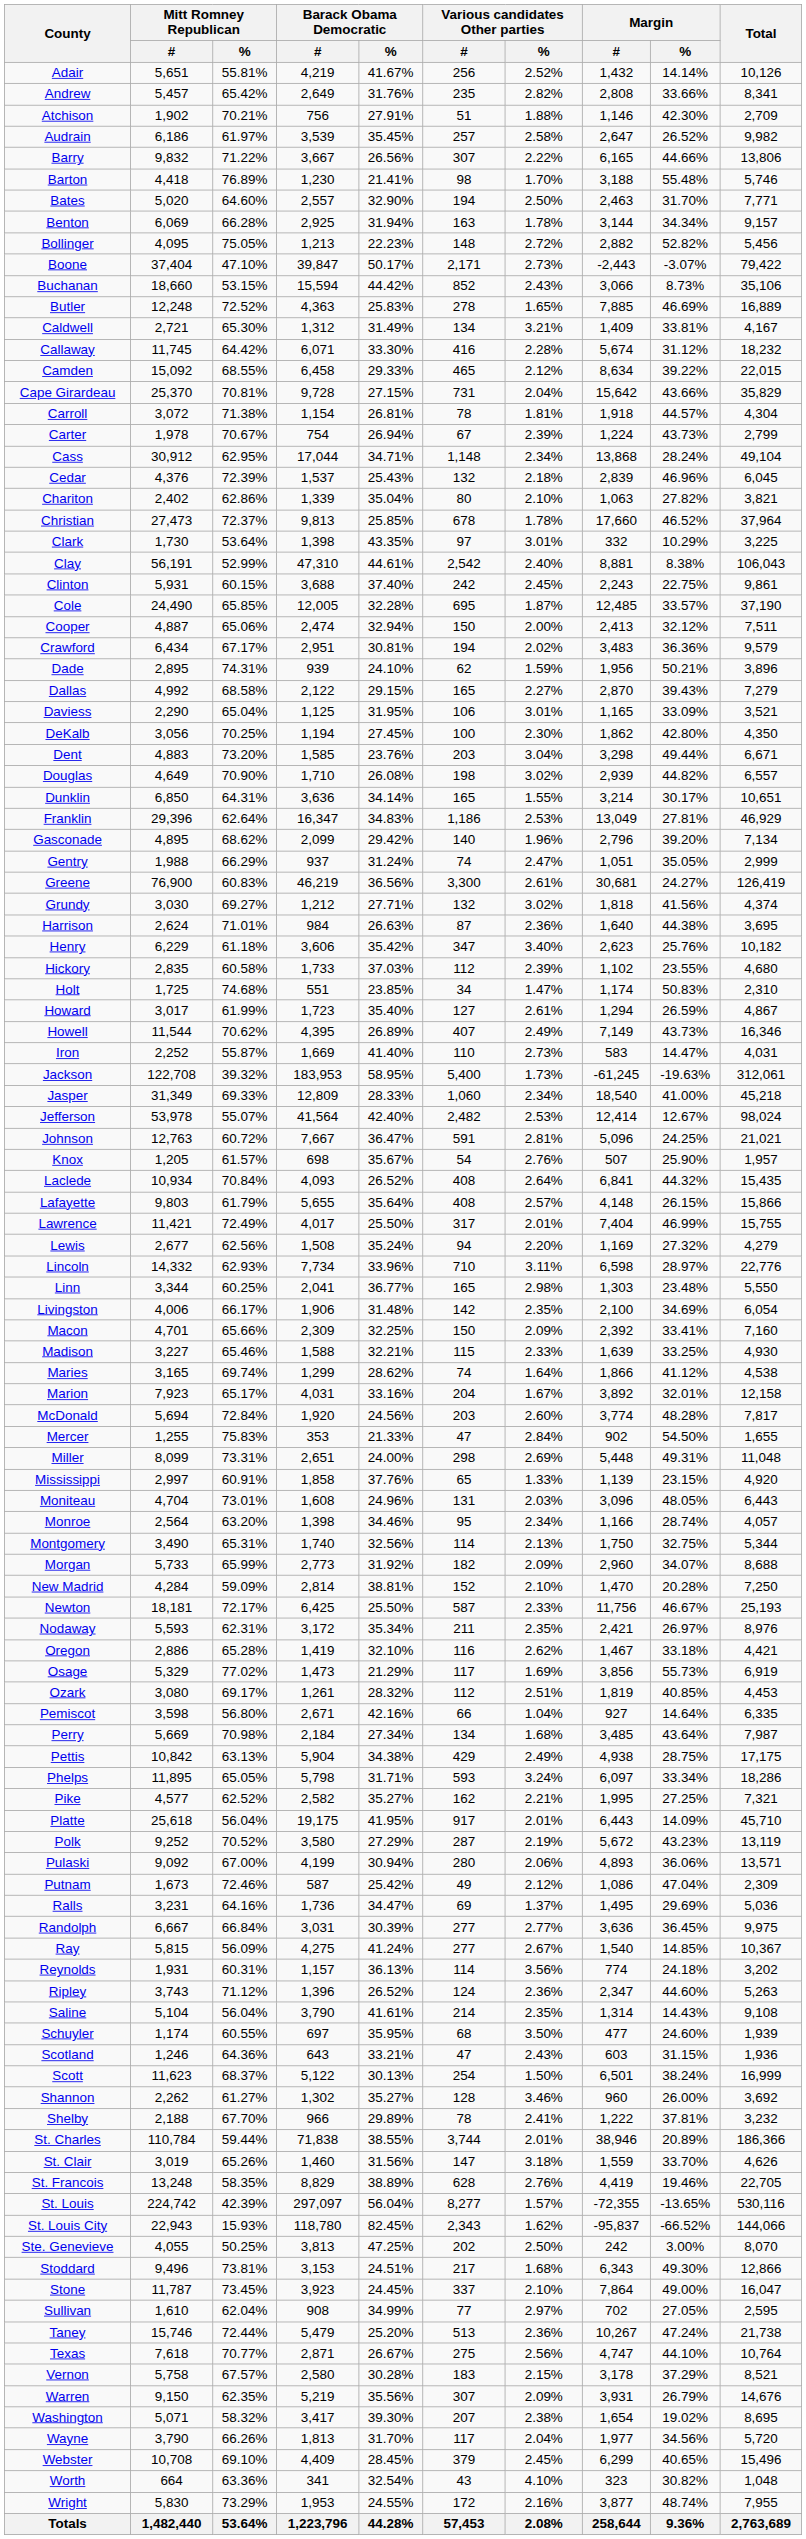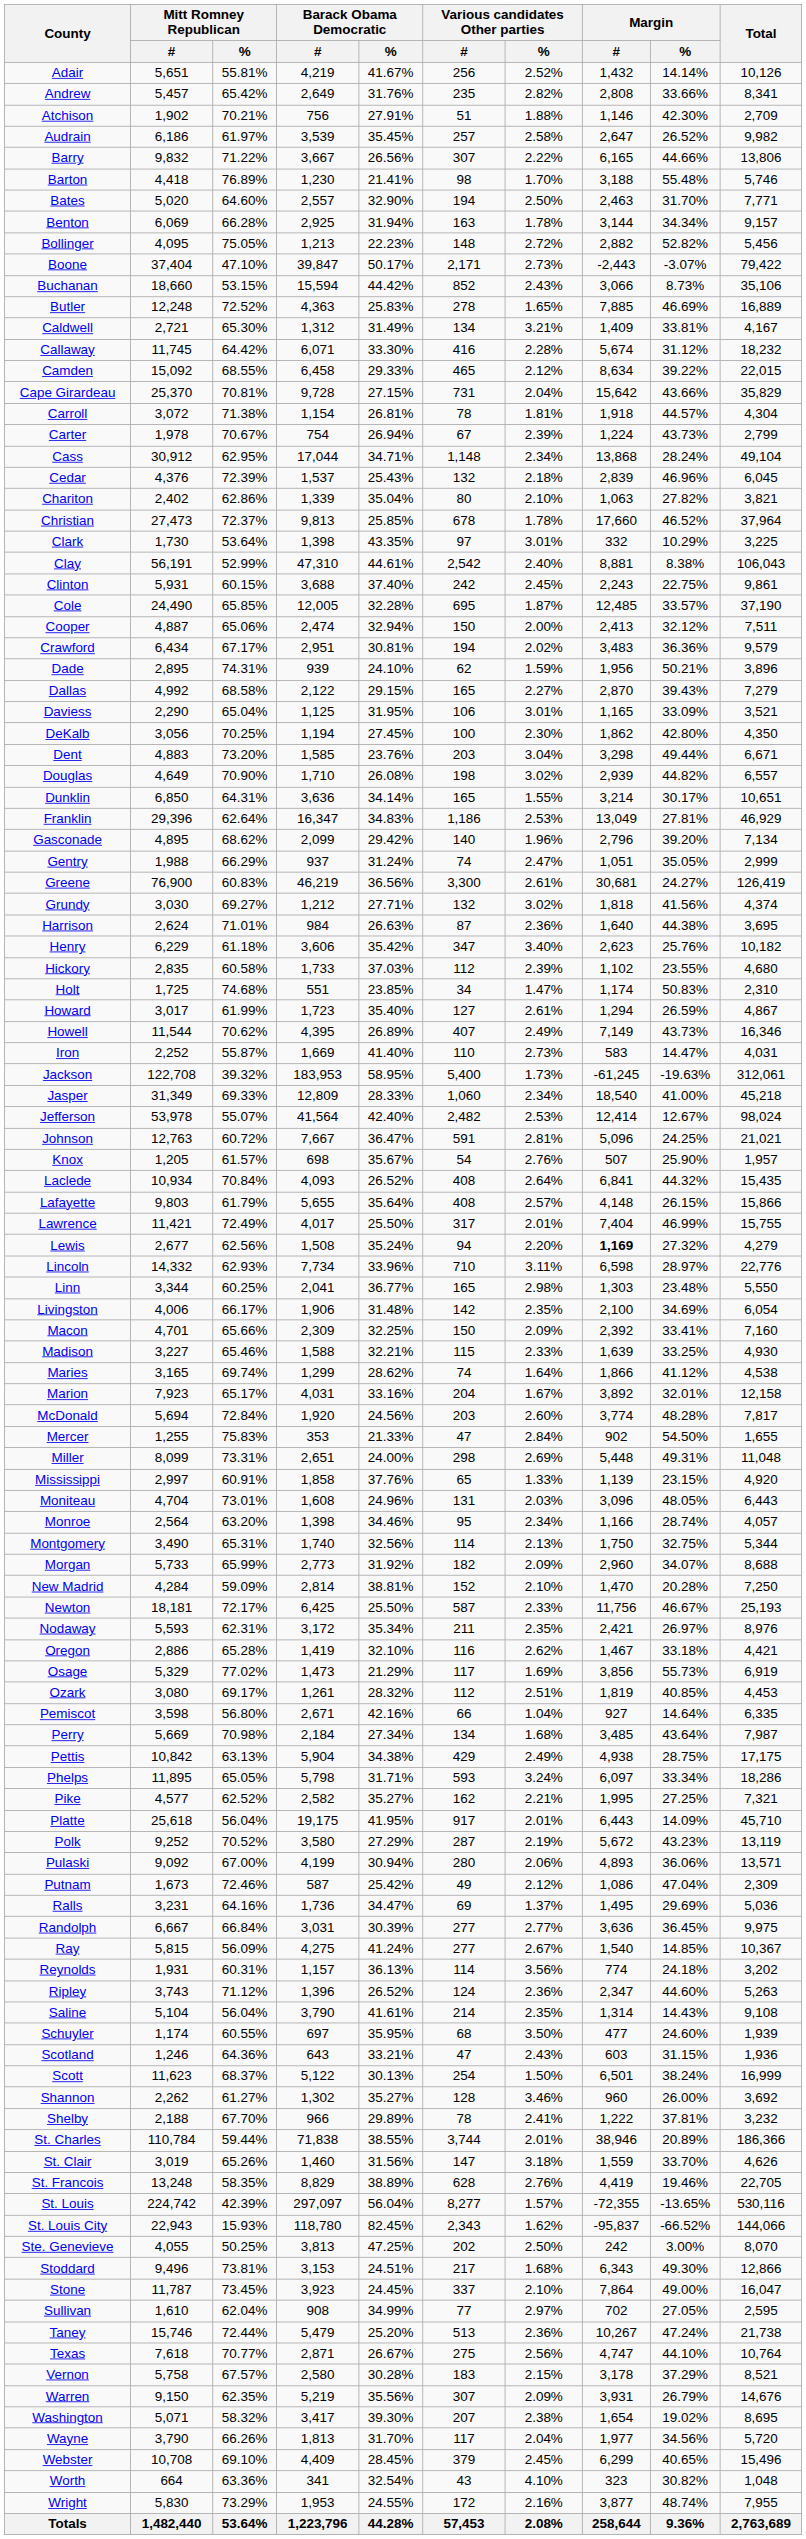(616, 1245) normal -> (616, 1245) bold
